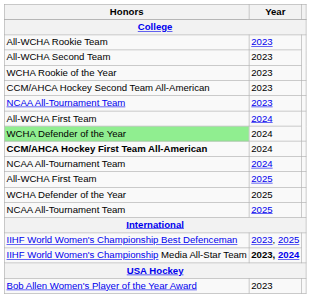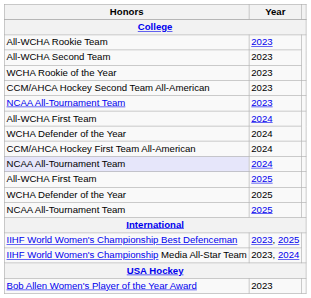(66, 133) lightgreen background -> (66, 133) no background
(107, 149) bold -> (101, 149) normal
(66, 164) no background -> (66, 164) lavender background
(275, 255) bold -> (275, 255) normal
